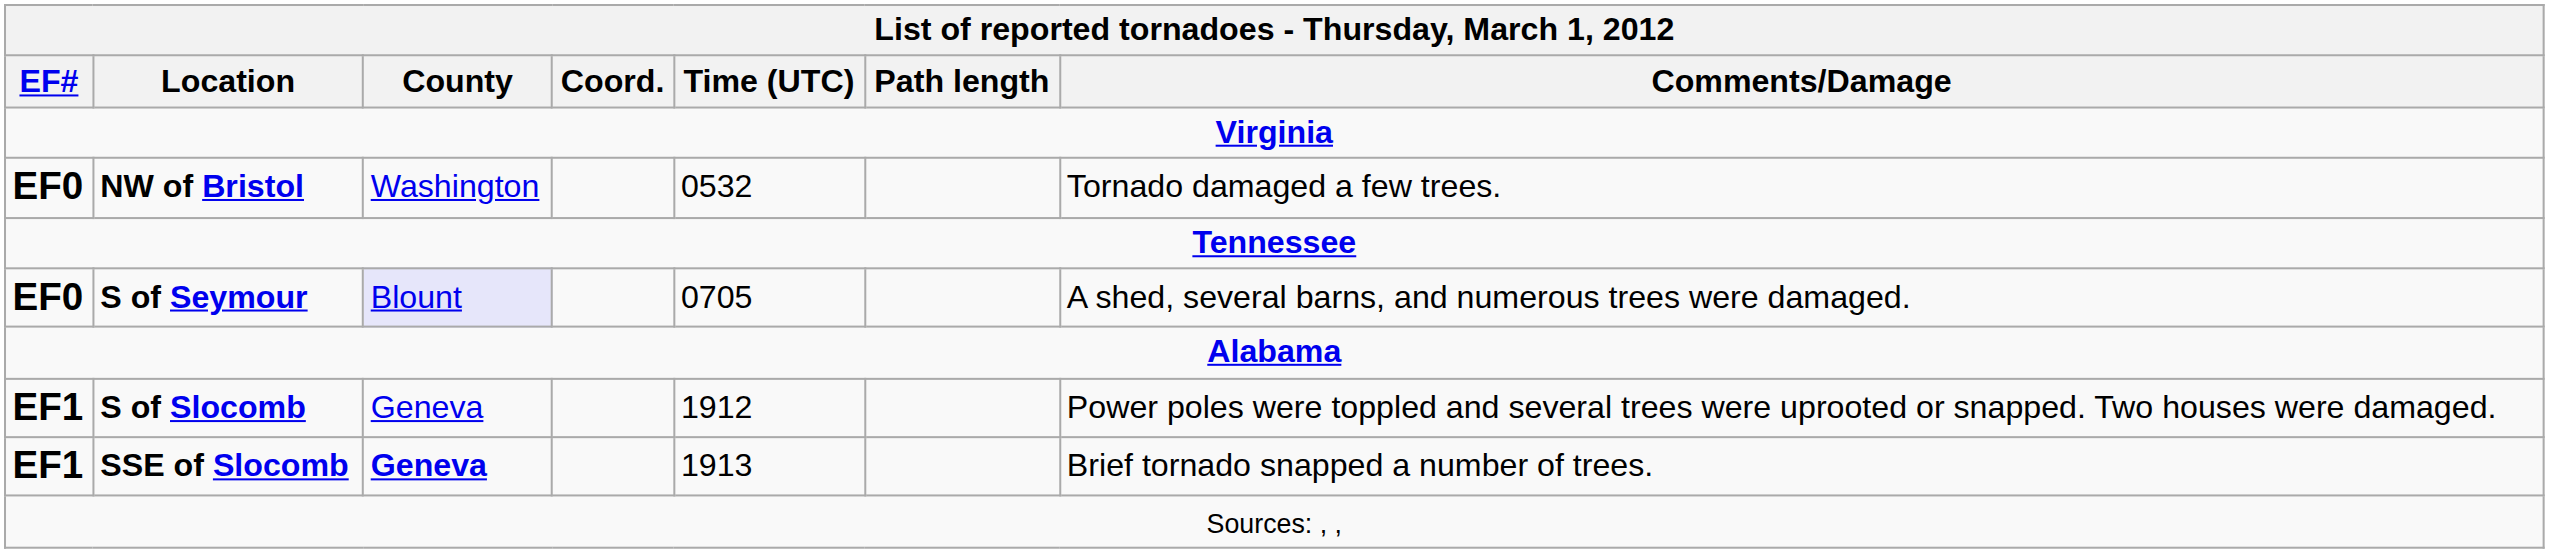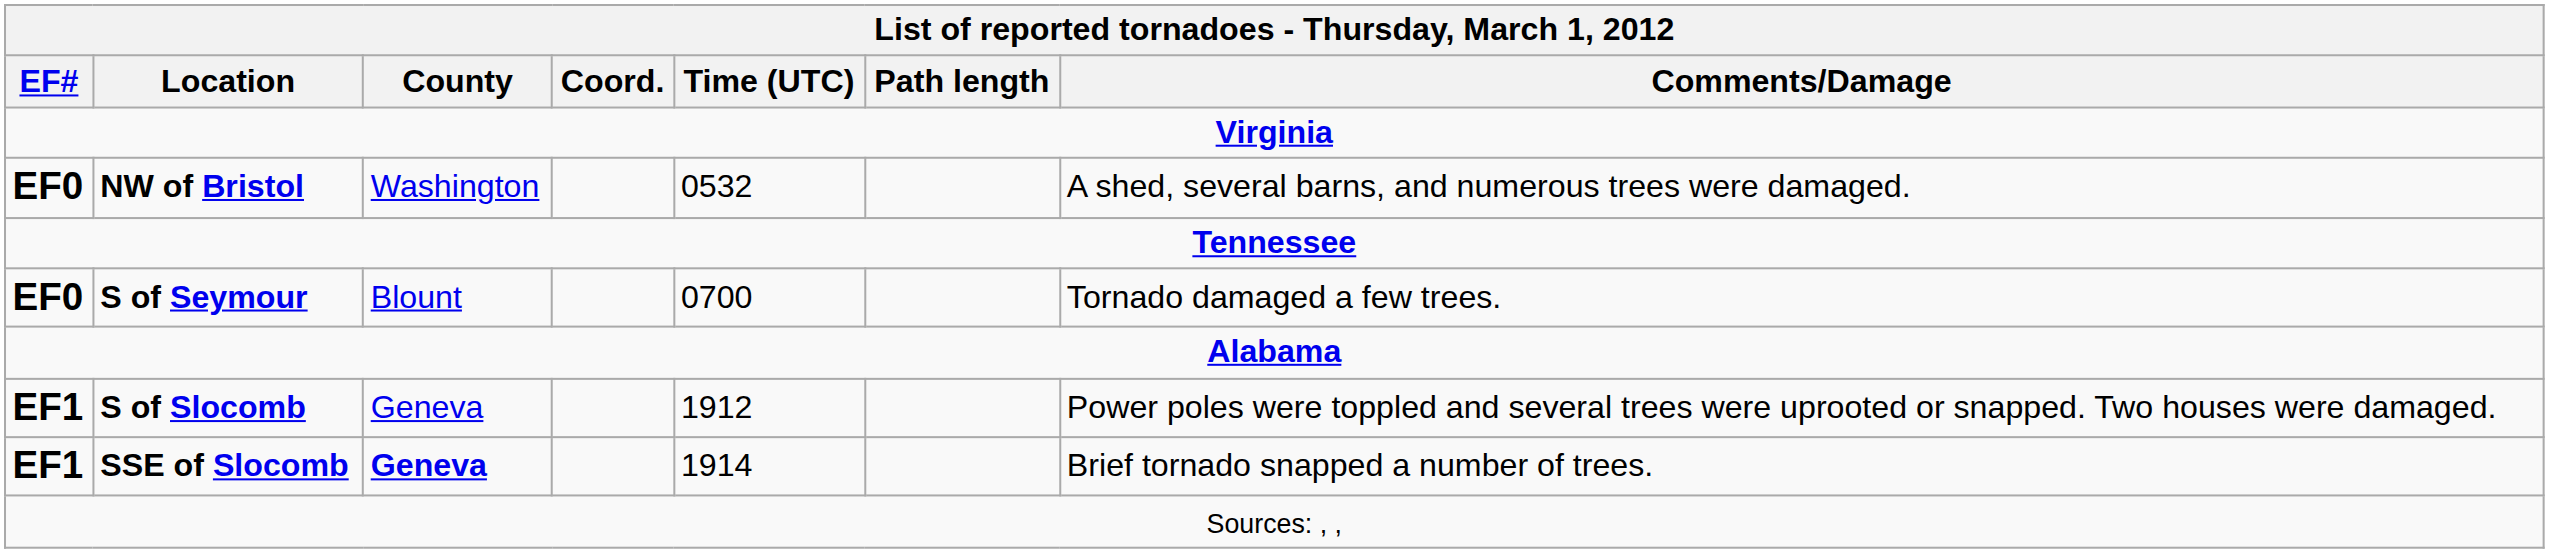(1284, 187) Tornado damaged a few trees. -> (1489, 187) A shed, several barns, and numerous trees were damaged.
(416, 297) lavender background -> (416, 297) no background
(717, 297) 0705 -> (717, 297) 0700
(1489, 297) A shed, several barns, and numerous trees were damaged. -> (1284, 297) Tornado damaged a few trees.
(717, 466) 1913 -> (717, 466) 1914
